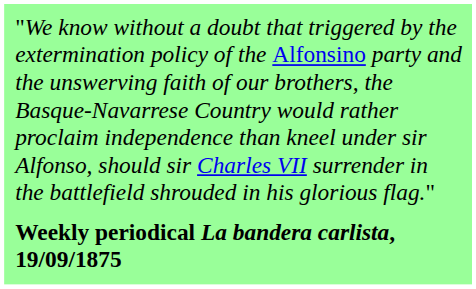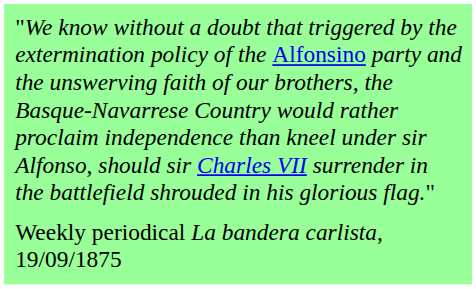(205, 246) bold -> (199, 246) normal
